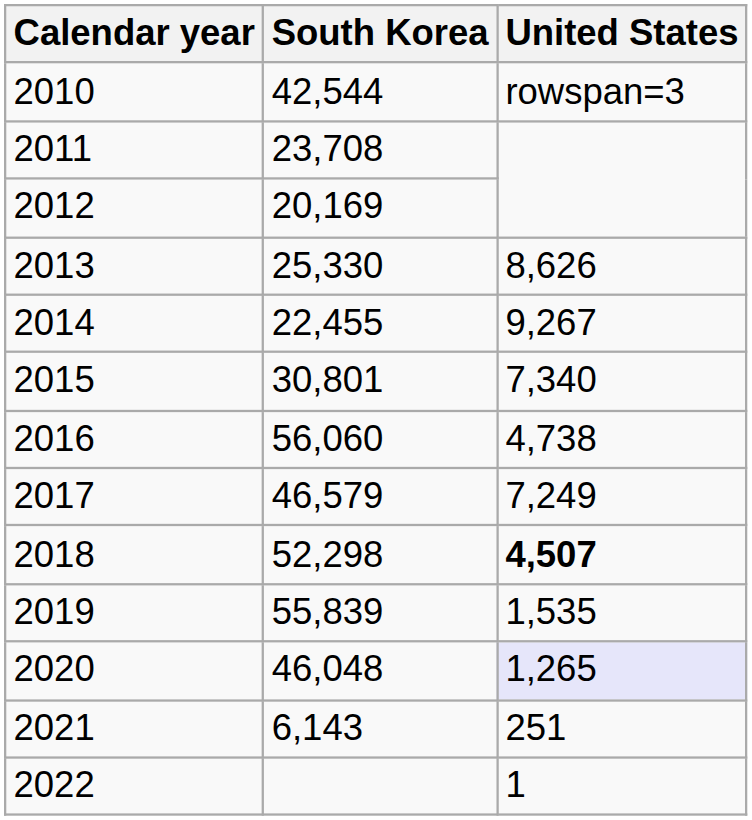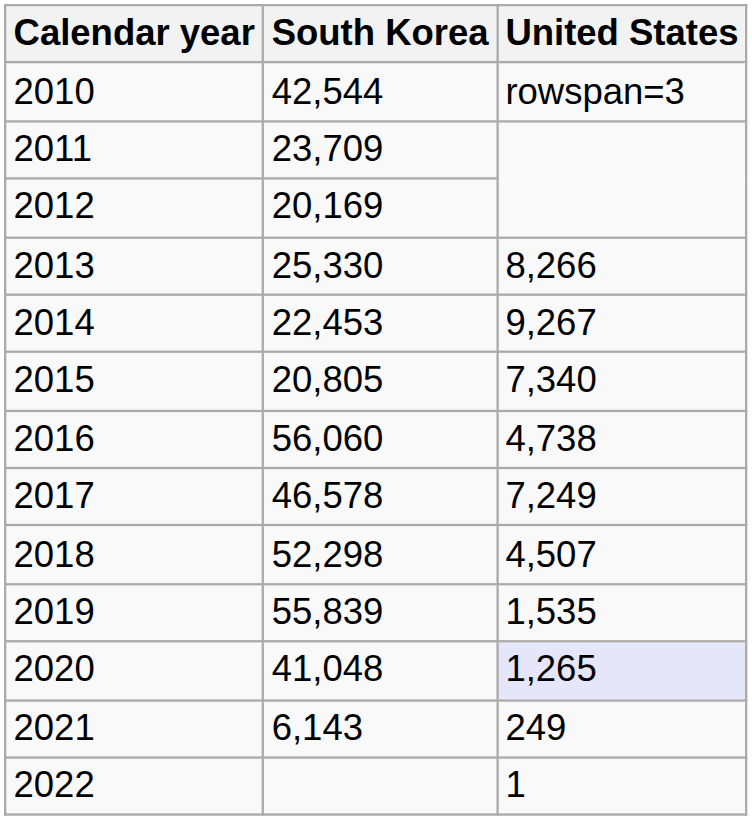(327, 149) 23,708 -> (327, 149) 23,709
(551, 264) 8,626 -> (551, 264) 8,266
(327, 322) 22,455 -> (327, 322) 22,453
(327, 380) 30,801 -> (327, 380) 20,805
(327, 496) 46,579 -> (327, 496) 46,578
(551, 554) bold -> (551, 554) normal
(327, 669) 46,048 -> (327, 669) 41,048
(536, 727) 251 -> (536, 727) 249
